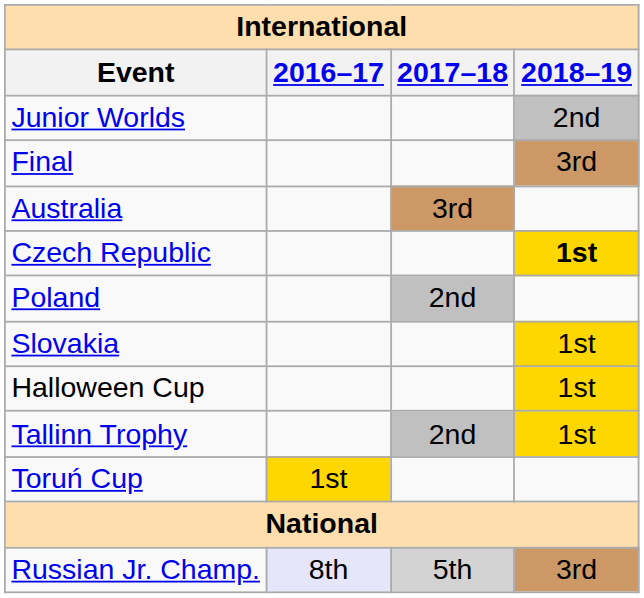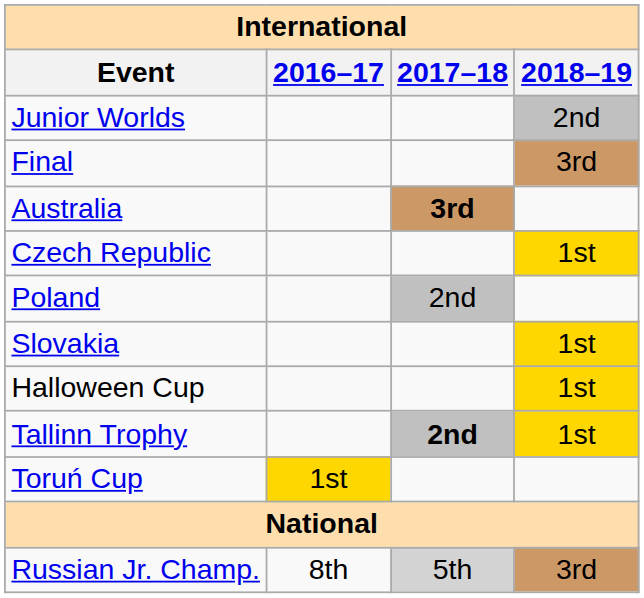(453, 207) normal -> (453, 207) bold
(577, 252) bold -> (577, 252) normal
(453, 433) normal -> (453, 433) bold
(329, 569) lavender background -> (329, 569) no background
